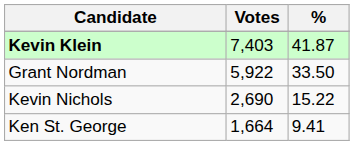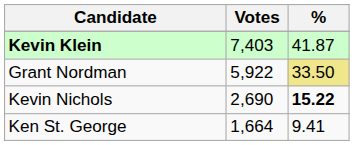(313, 72) no background -> (313, 72) khaki background
(313, 99) normal -> (313, 99) bold
